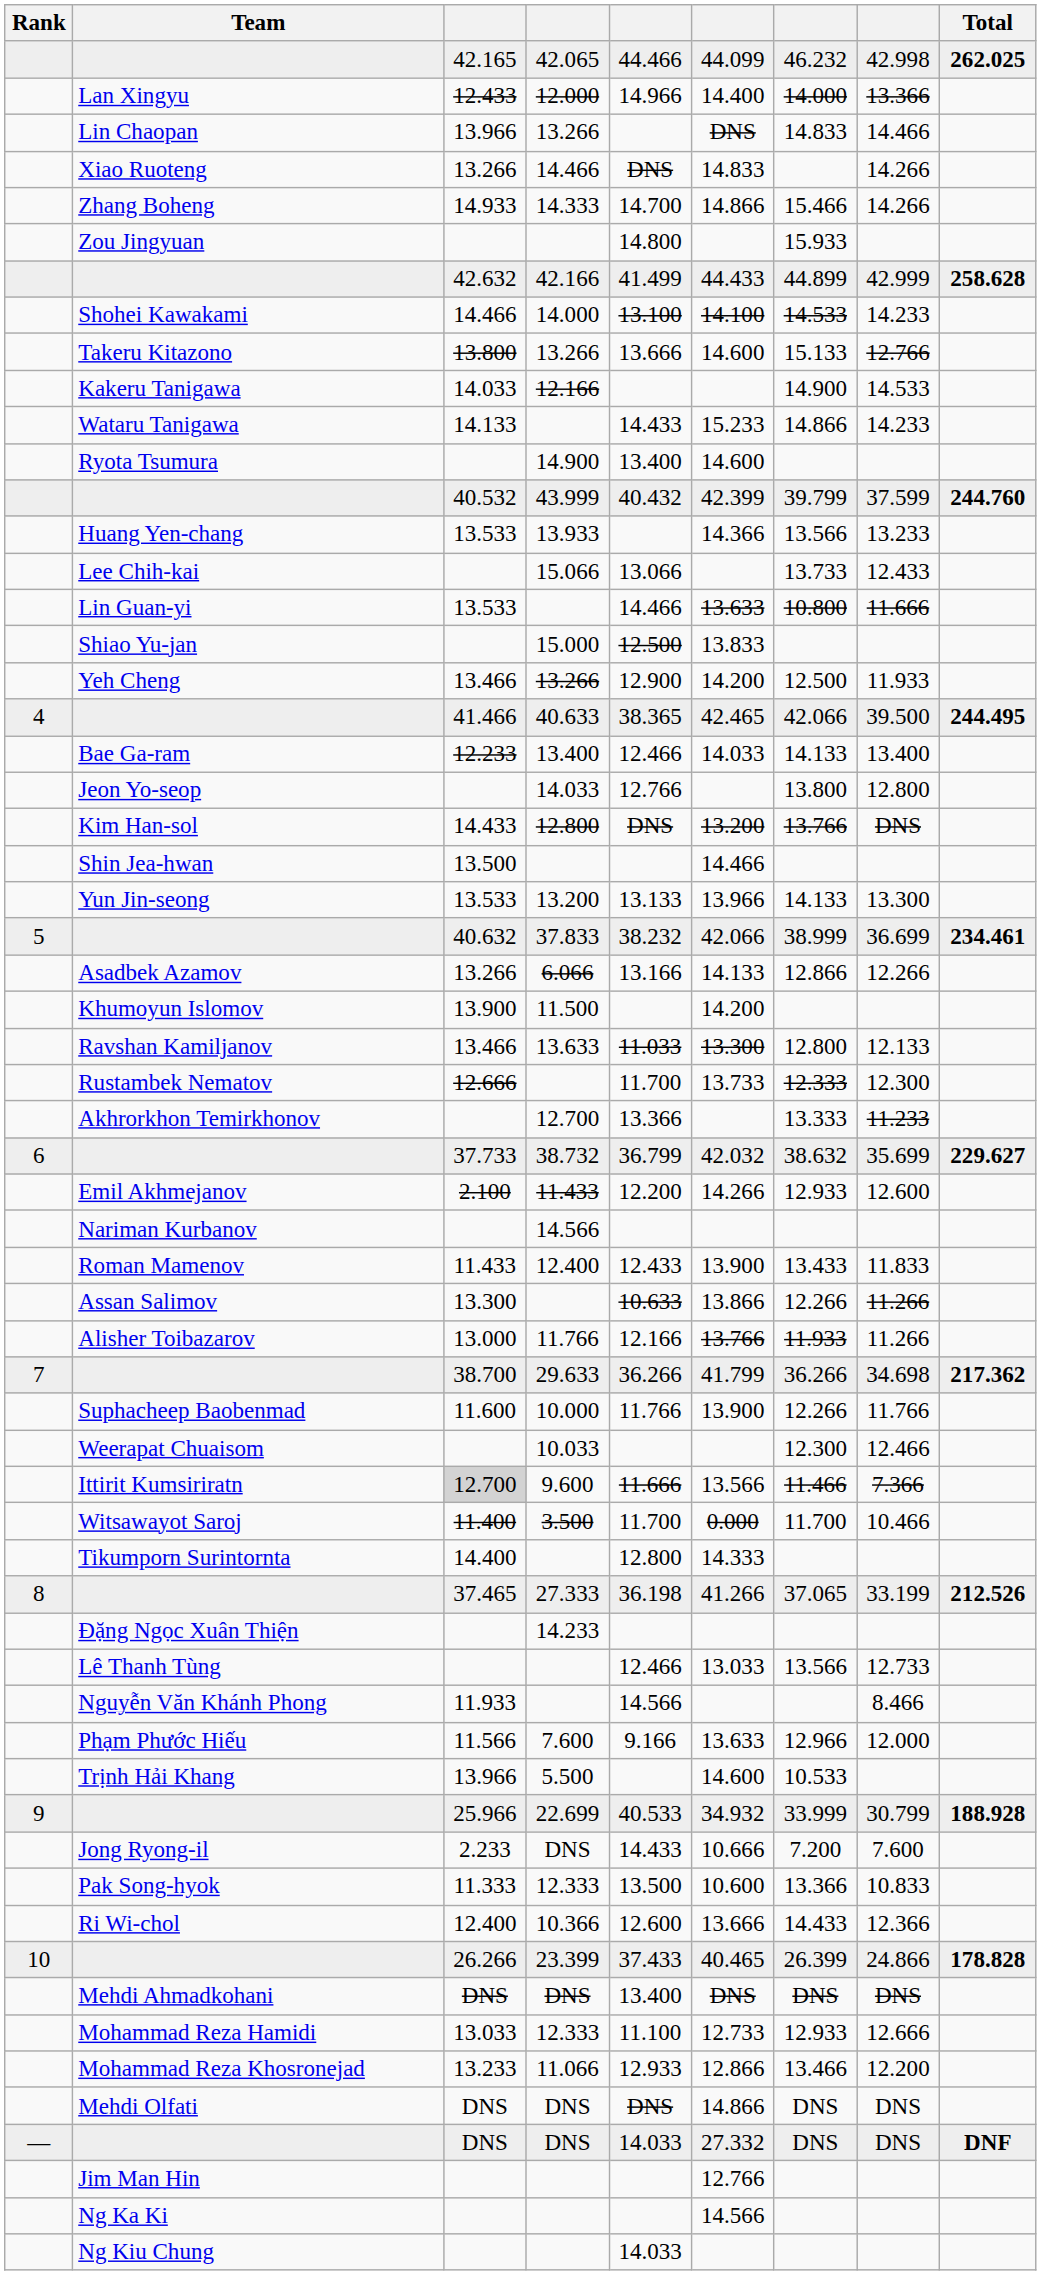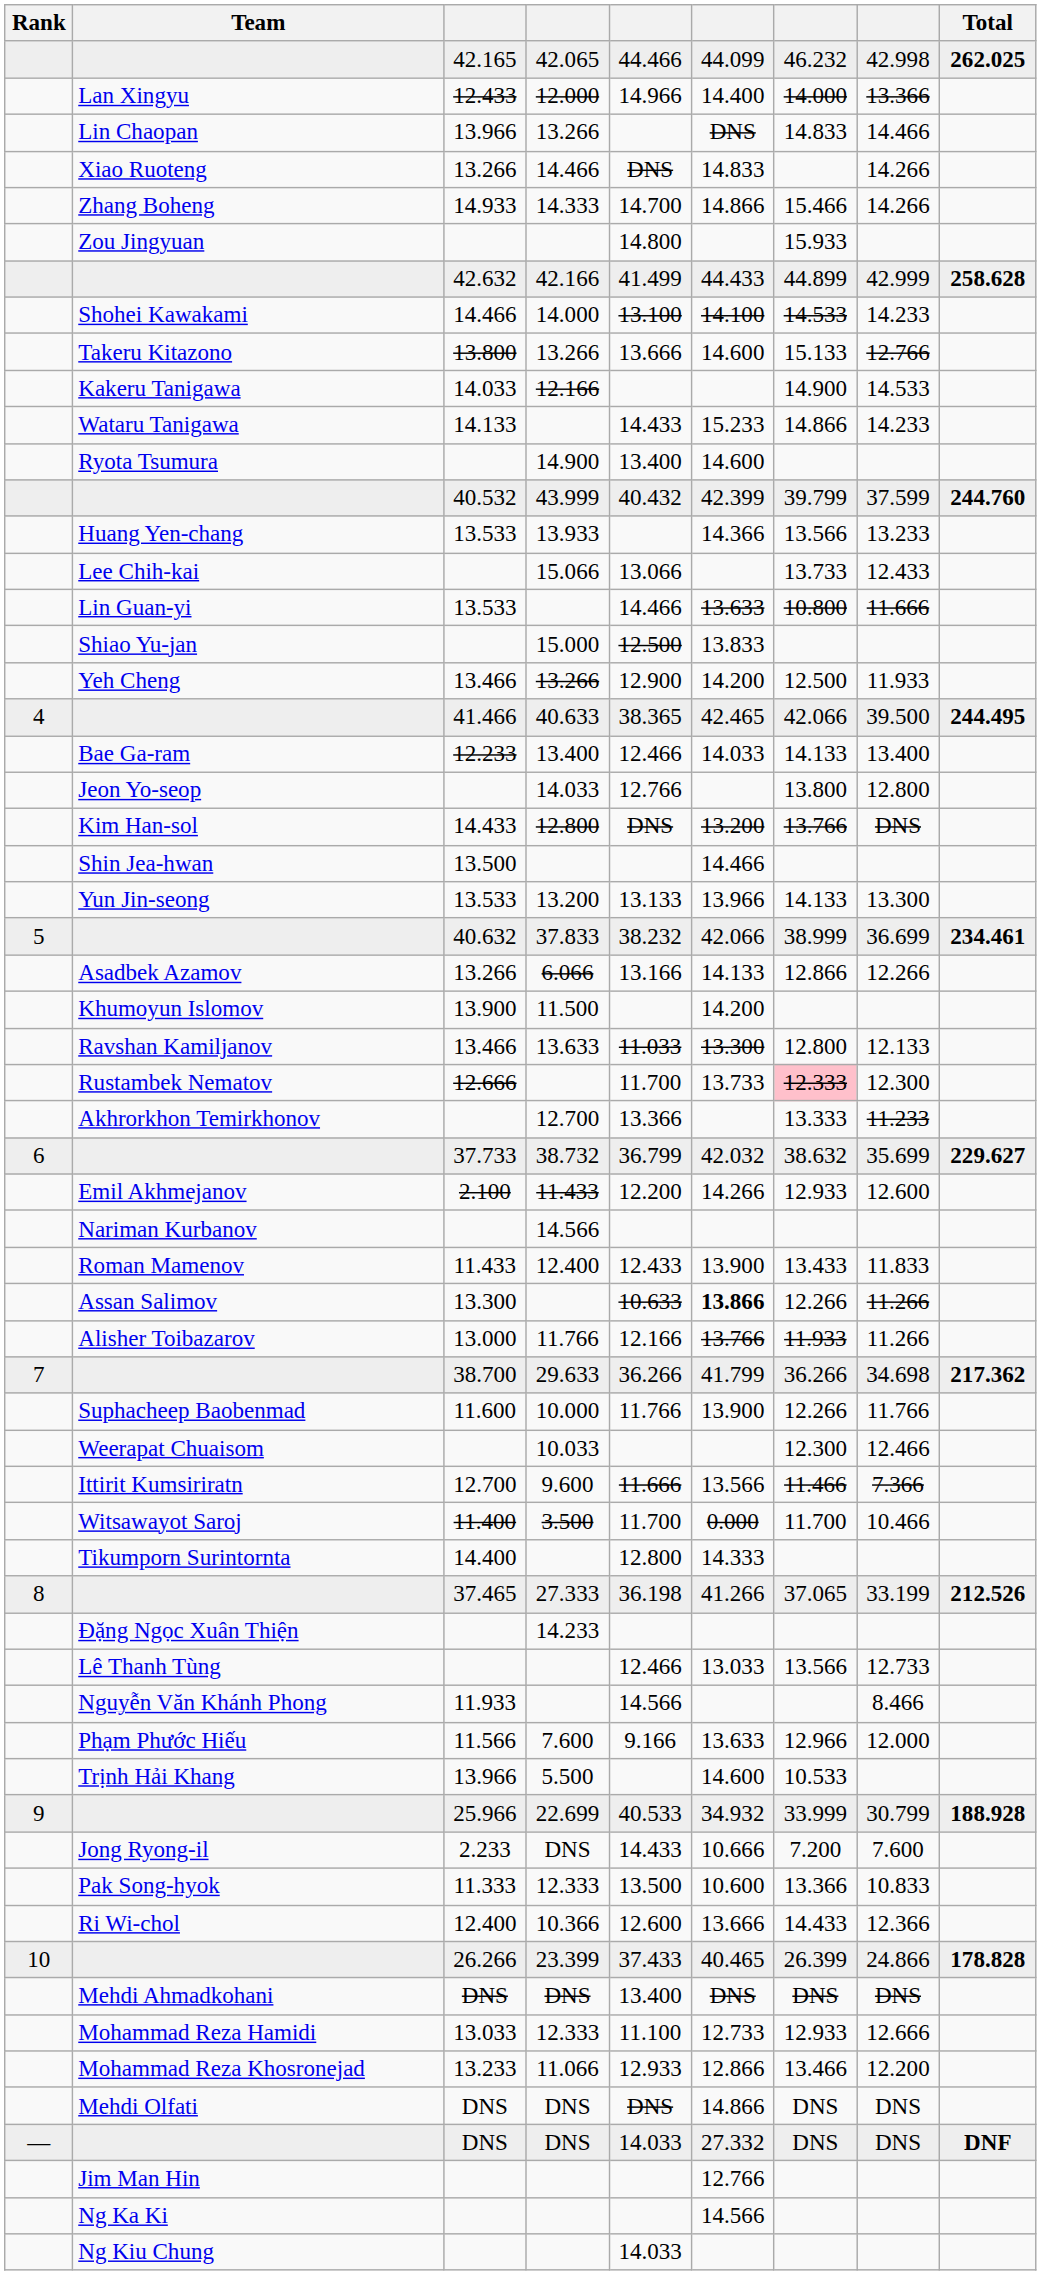(815, 1082) no background -> (815, 1082) pink background
(733, 1301) normal -> (733, 1301) bold
(485, 1484) lightgrey background -> (485, 1484) no background
